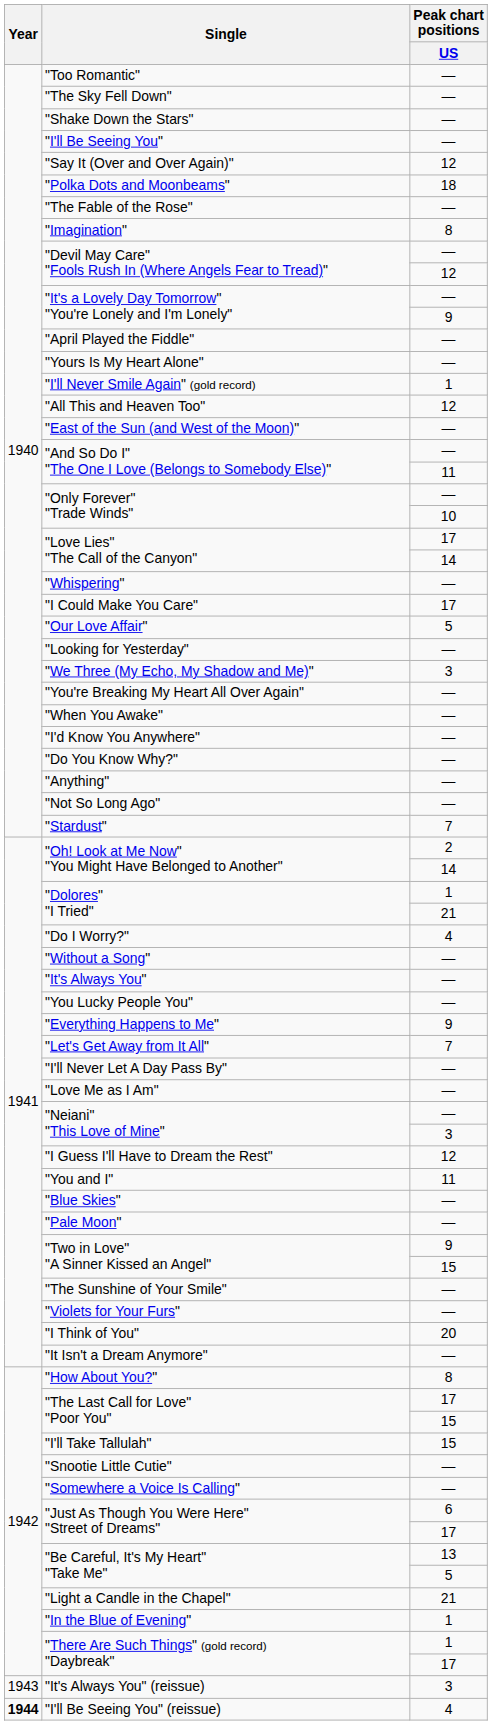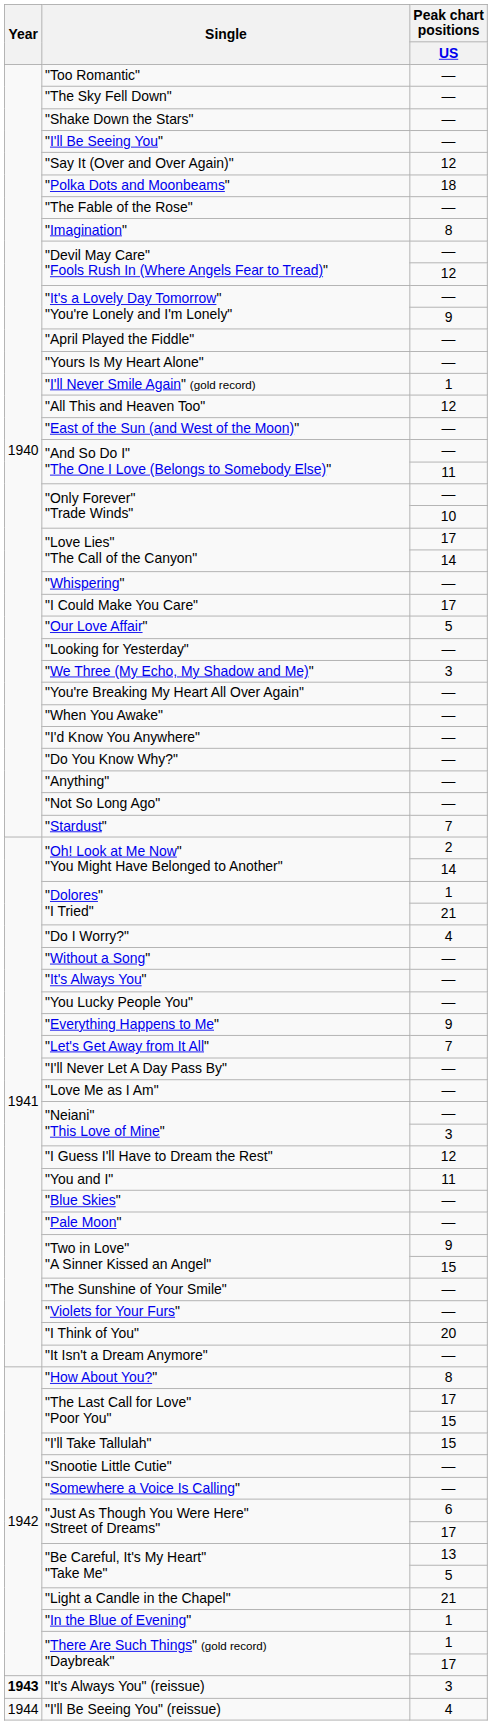(23, 1686) normal -> (23, 1686) bold
(23, 1708) bold -> (23, 1708) normal
